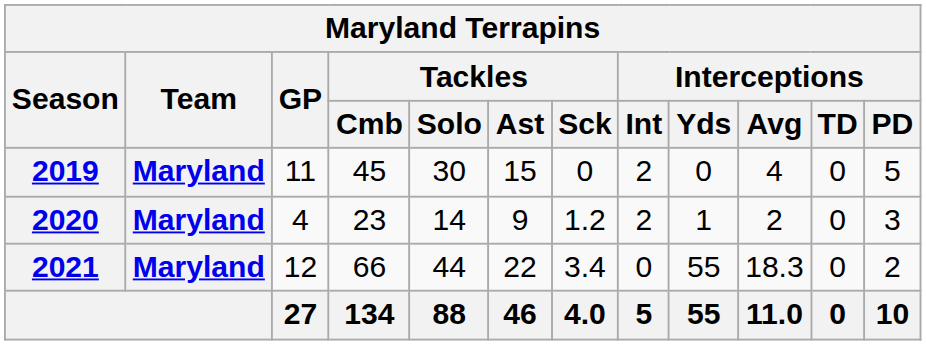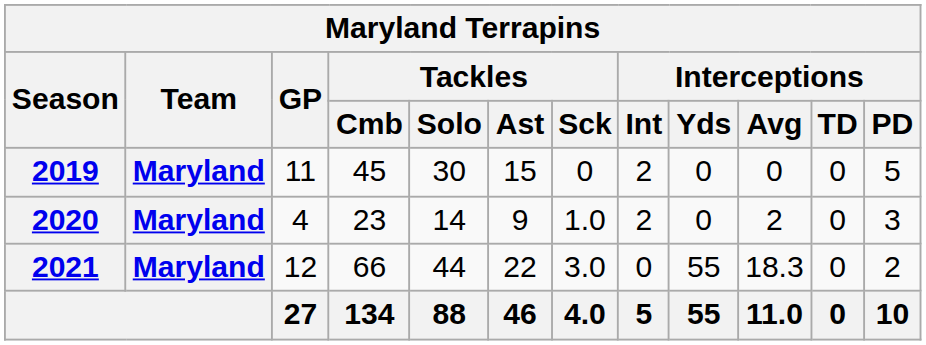(774, 171) 4 -> (774, 171) 0
(585, 219) 1.2 -> (585, 219) 1.0
(704, 219) 1 -> (704, 219) 0
(585, 266) 3.4 -> (585, 266) 3.0
